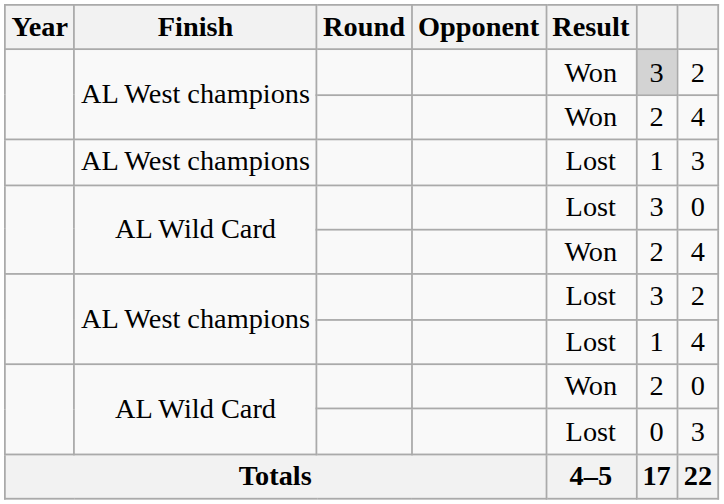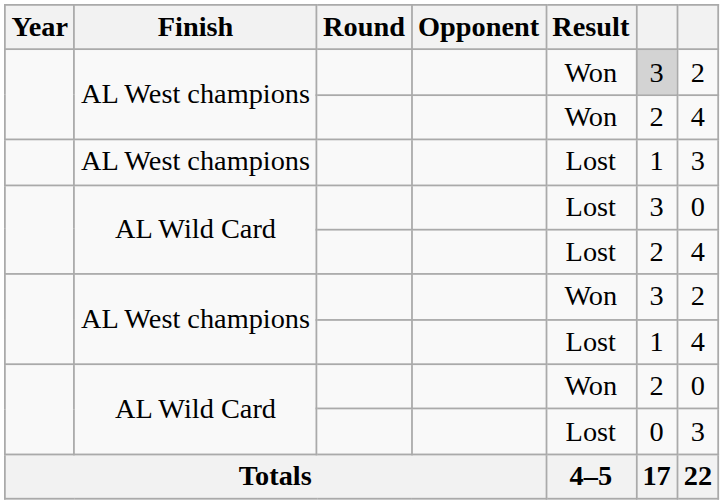(591, 251) Won -> (591, 251) Lost
(591, 296) Lost -> (591, 296) Won
